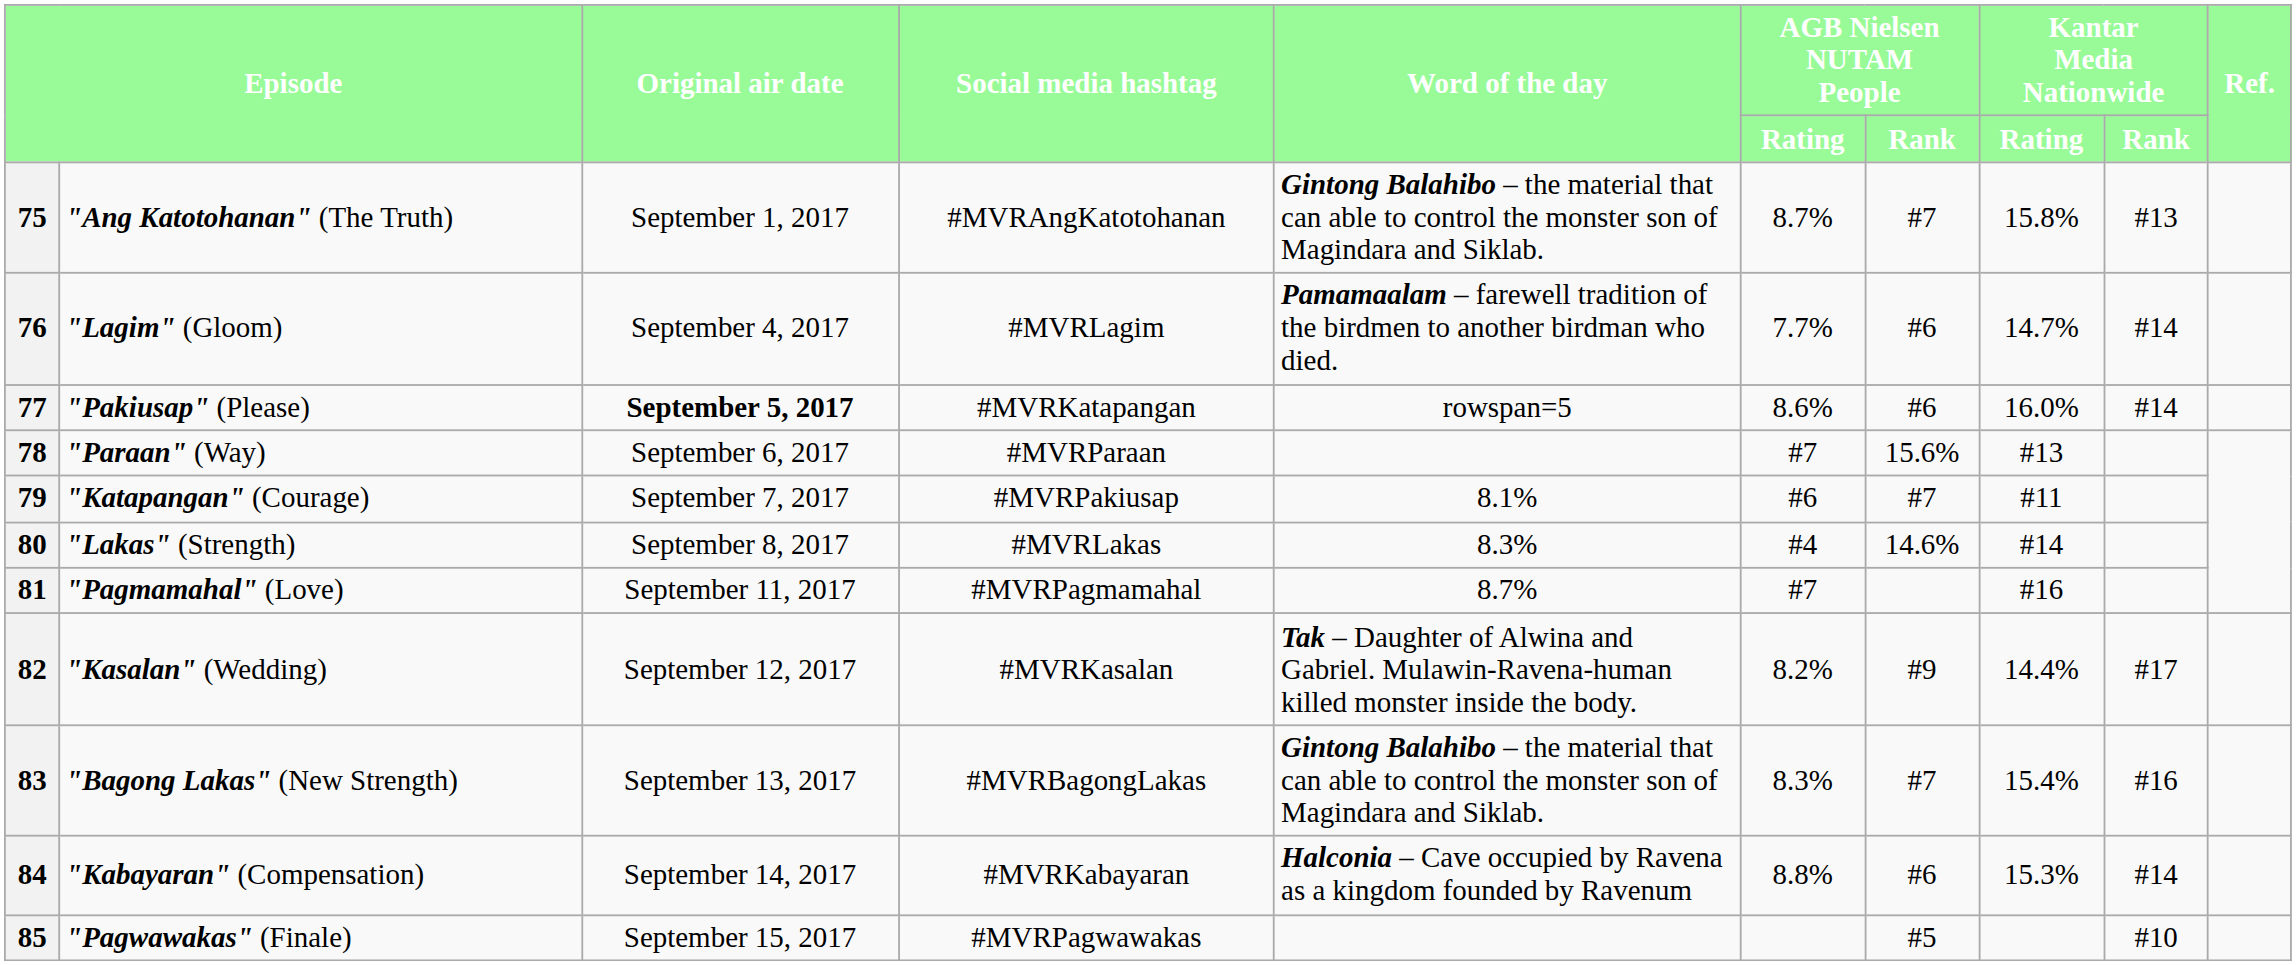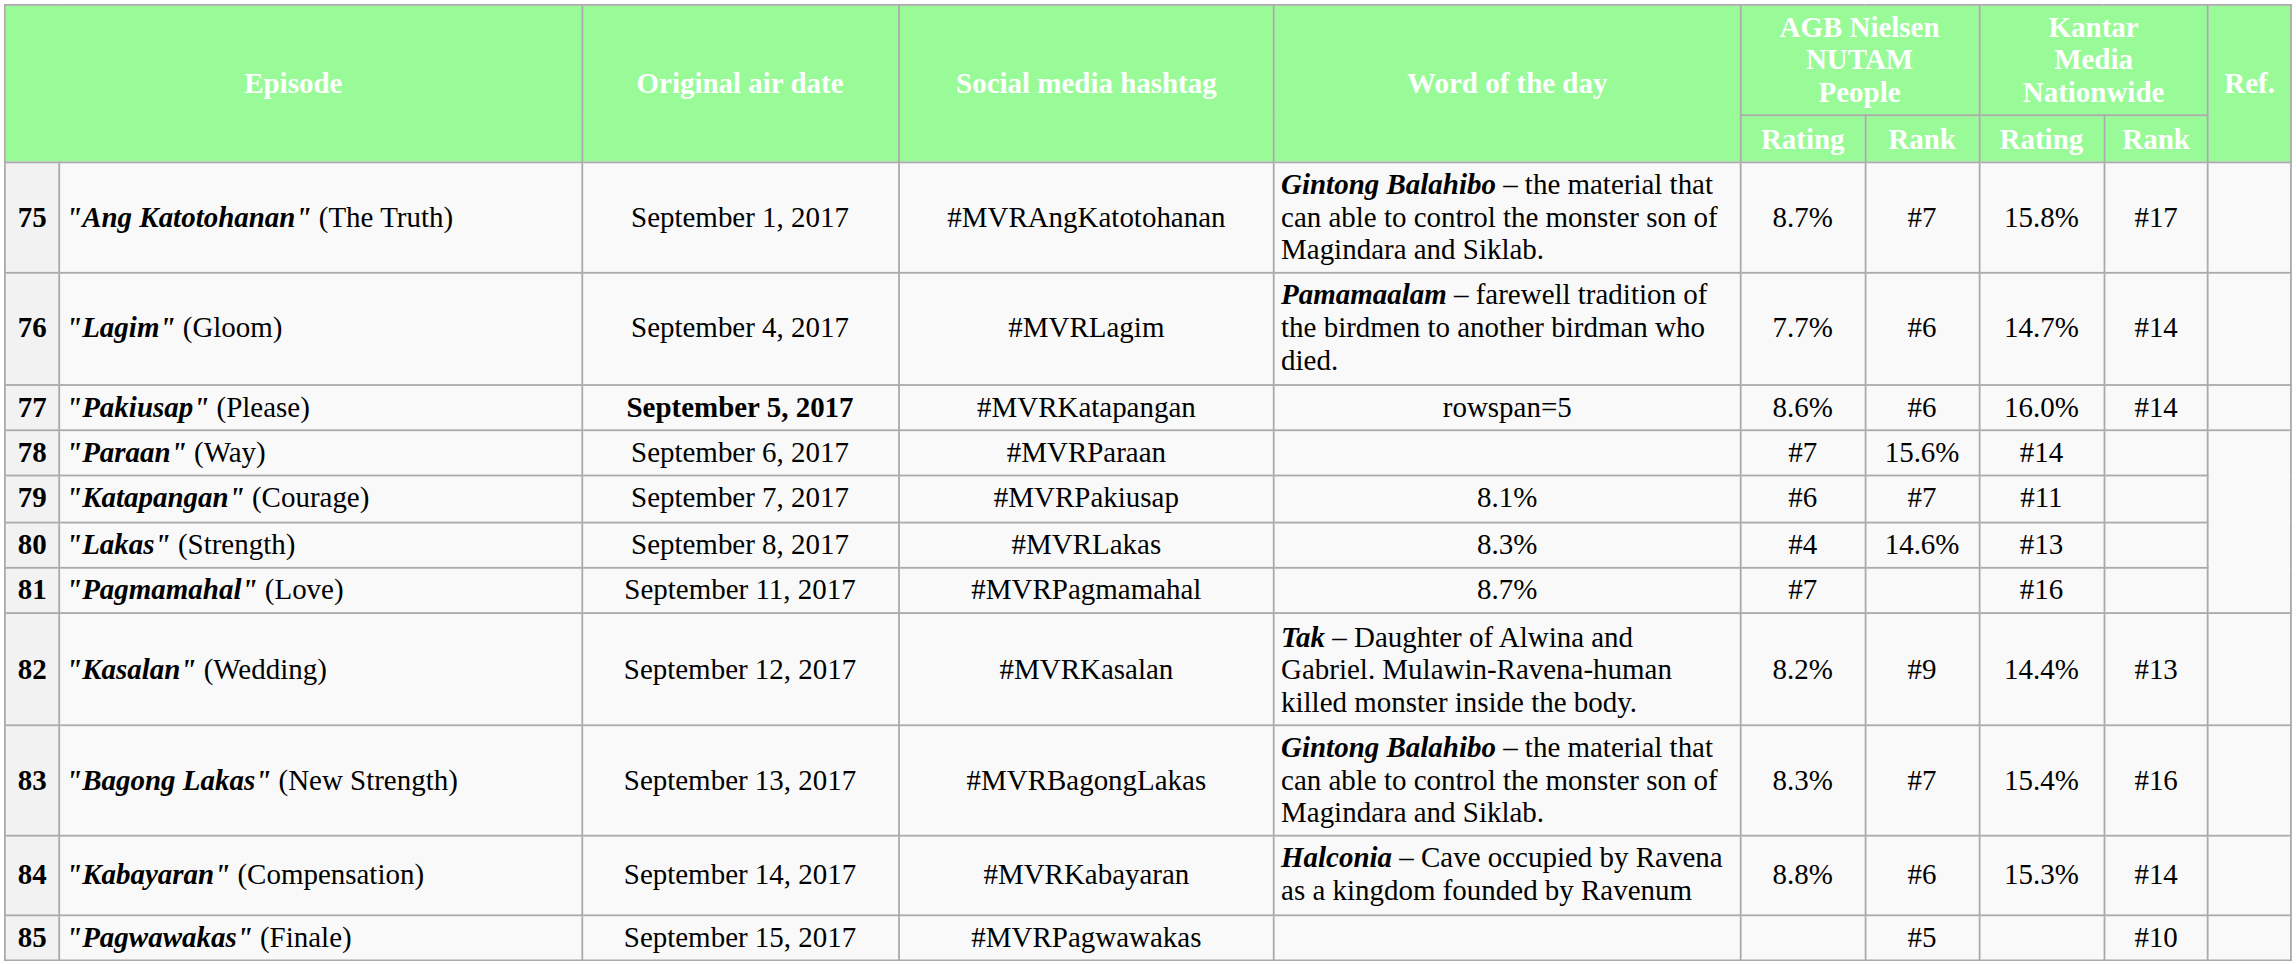(2156, 217) #13 -> (2156, 217) #17
(2041, 452) #13 -> (2041, 452) #14
(2041, 544) #14 -> (2041, 544) #13
(2156, 668) #17 -> (2156, 668) #13
